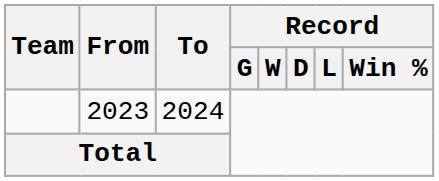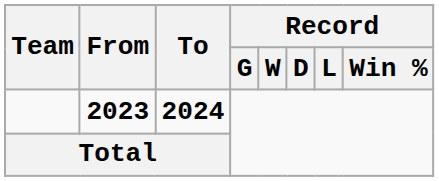(118, 111) normal -> (118, 111) bold
(193, 111) normal -> (193, 111) bold
